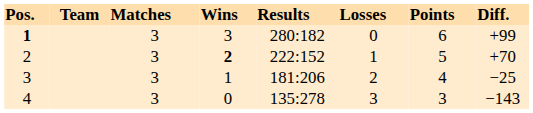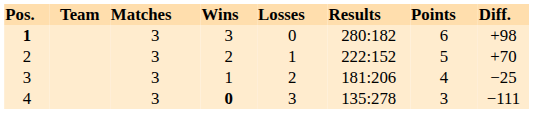columns swapped: (363, 14) <-> (283, 14)
(503, 35) +99 -> (503, 35) +98
(228, 56) bold -> (229, 56) normal
(228, 98) normal -> (229, 98) bold
(503, 98) −143 -> (503, 98) −111
